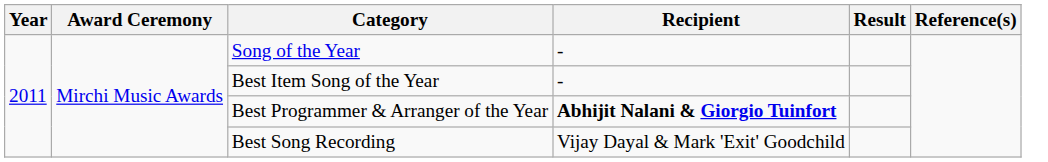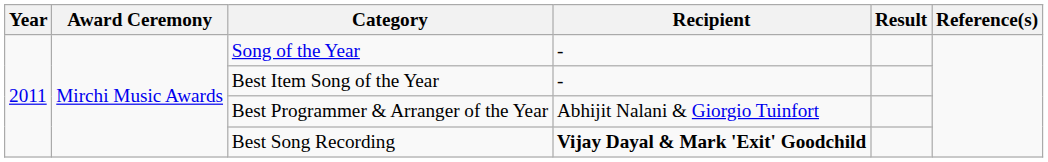(697, 111) bold -> (688, 111) normal
(701, 141) normal -> (712, 141) bold
